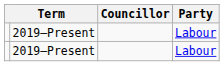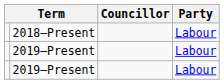+ row: (7, 32)
